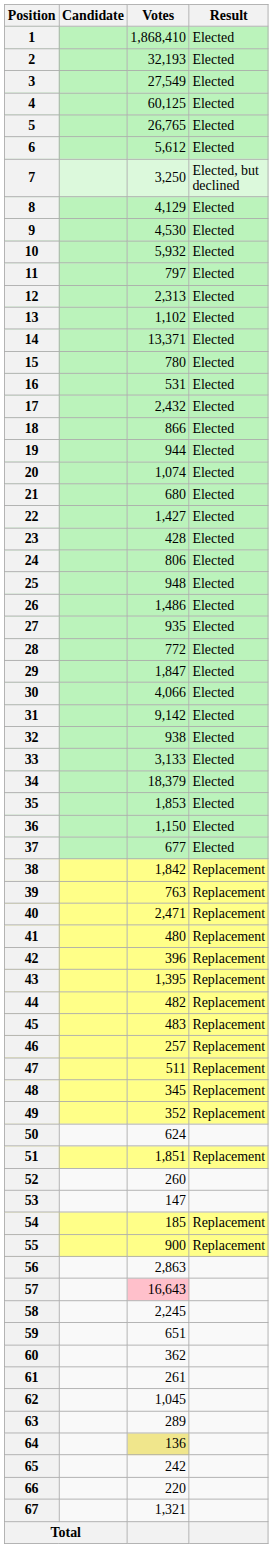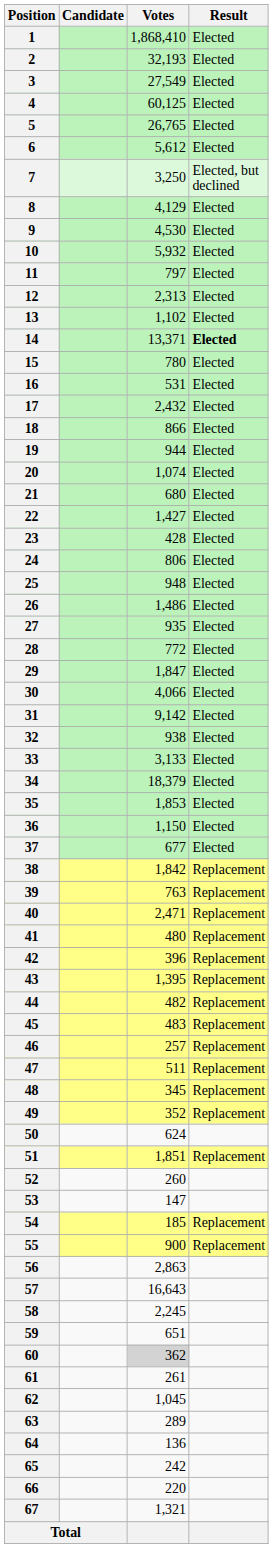(213, 340) normal -> (214, 340) bold
(167, 1289) pink background -> (167, 1289) no background
(176, 1355) no background -> (176, 1355) lightgrey background
(176, 1444) khaki background -> (176, 1444) no background
